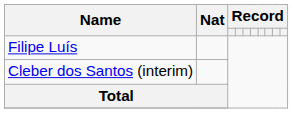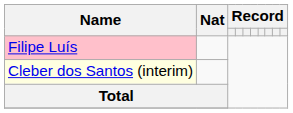(43, 47) no background -> (43, 47) pink background
(100, 71) no background -> (100, 71) lightyellow background
